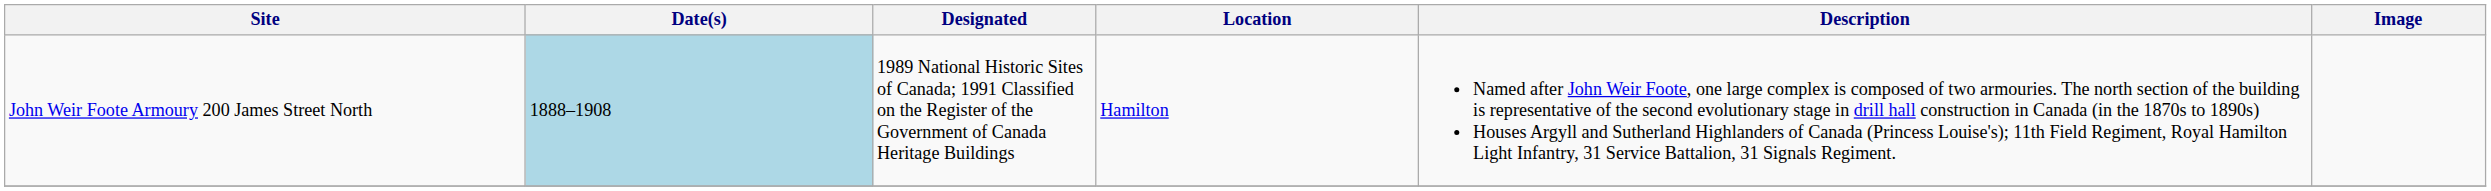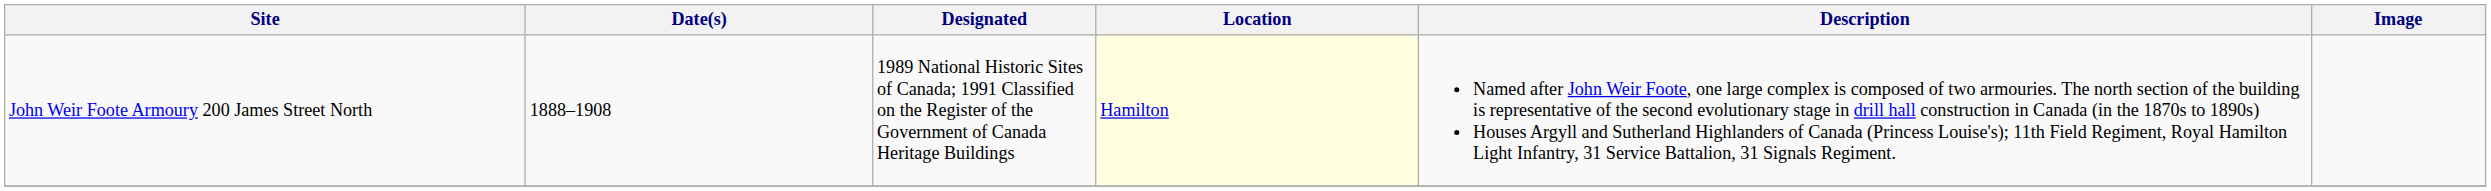(571, 110) lightblue background -> (571, 110) no background
(1135, 110) no background -> (1135, 110) lightyellow background
